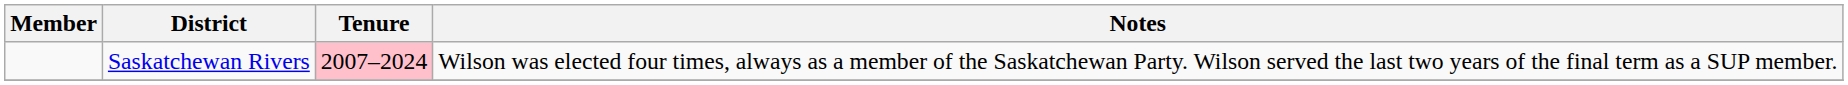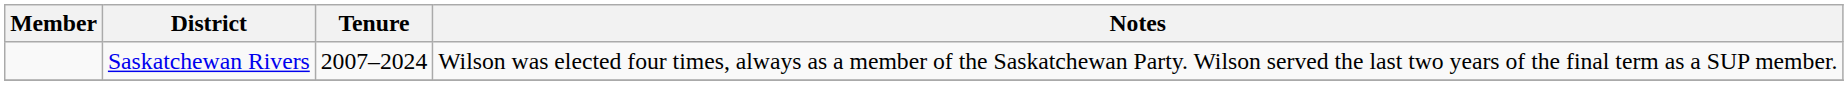(374, 60) pink background -> (374, 60) no background
